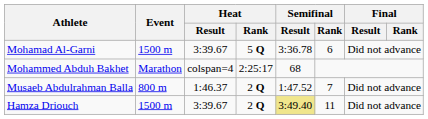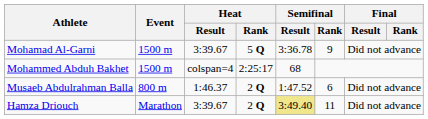(330, 50) 6 -> (330, 50) 9
(160, 68) Marathon -> (155, 68) 1500 m
(330, 87) 7 -> (330, 87) 6
(155, 105) 1500 m -> (160, 105) Marathon
